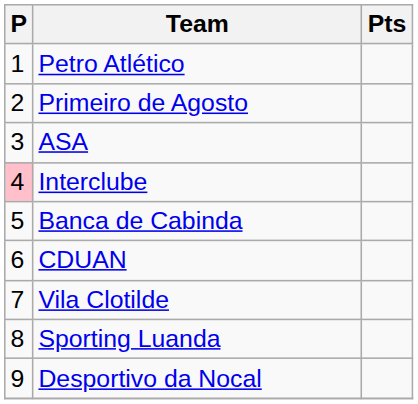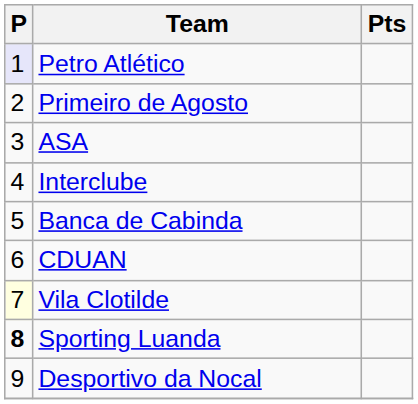(17, 63) no background -> (17, 63) lavender background
(17, 181) pink background -> (17, 181) no background
(17, 299) no background -> (17, 299) lightyellow background
(17, 338) normal -> (17, 338) bold
